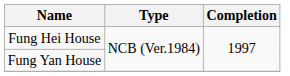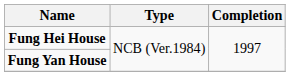(54, 37) normal -> (57, 37) bold
(54, 60) normal -> (57, 60) bold
